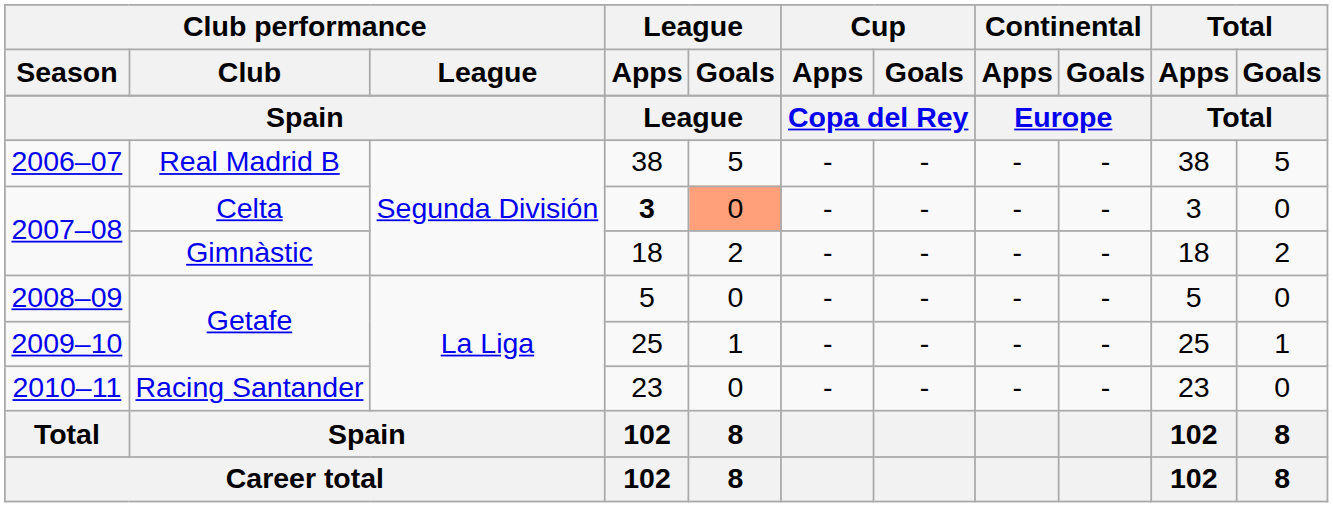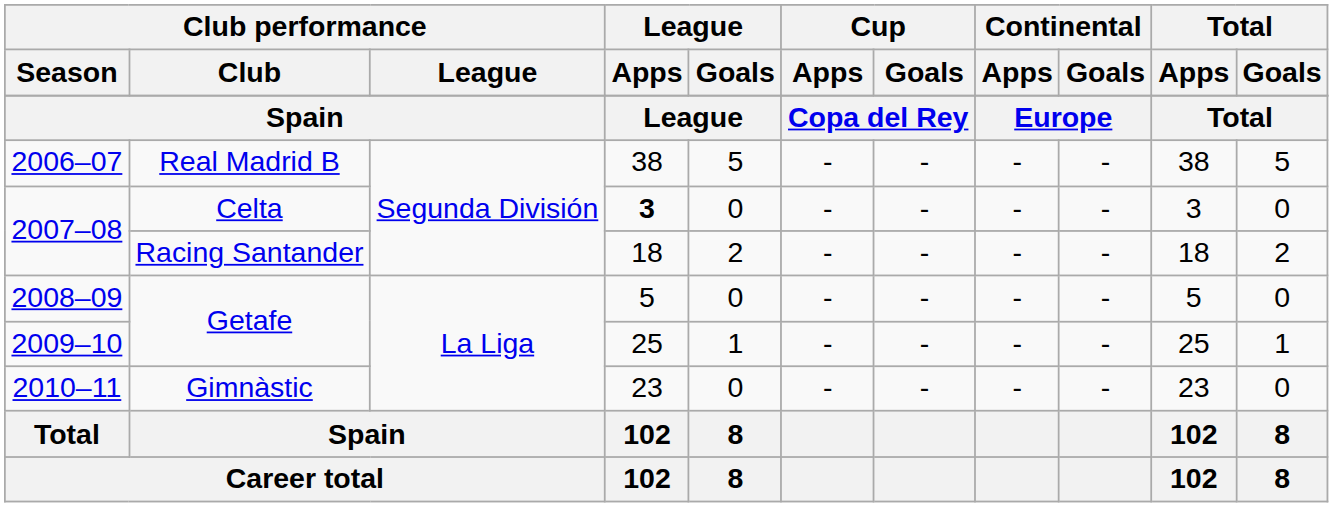(735, 207) lightsalmon background -> (735, 207) no background
(249, 252) Gimnàstic -> (249, 252) Racing Santander
(249, 388) Racing Santander -> (249, 388) Gimnàstic
